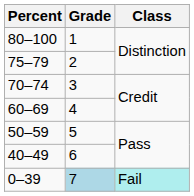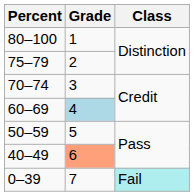(73, 109) no background -> (73, 109) lightblue background
(73, 156) no background -> (73, 156) lightsalmon background
(73, 179) lightblue background -> (73, 179) no background
